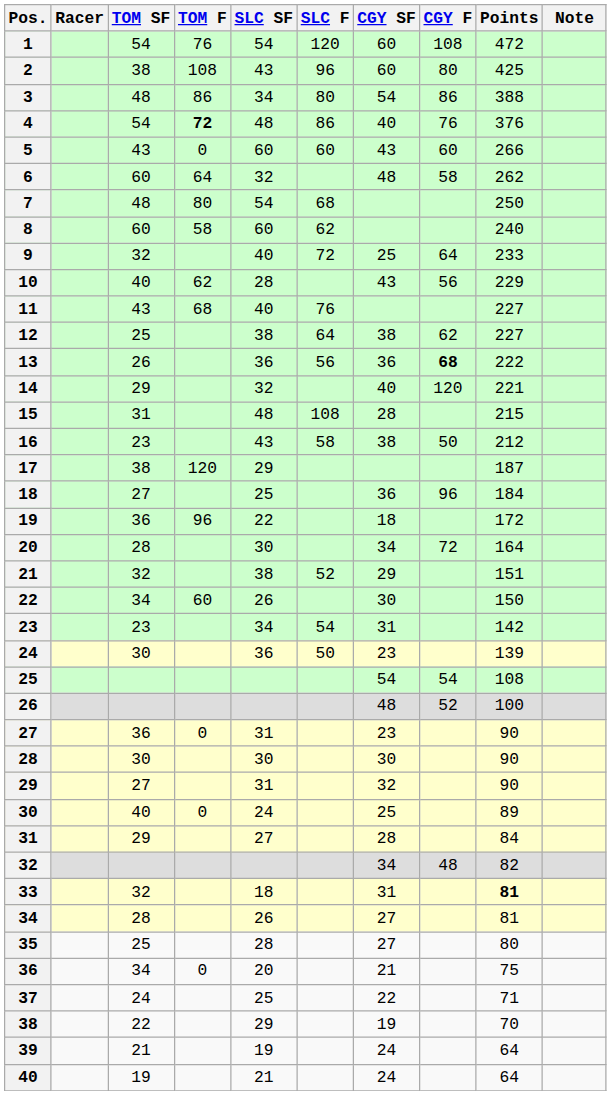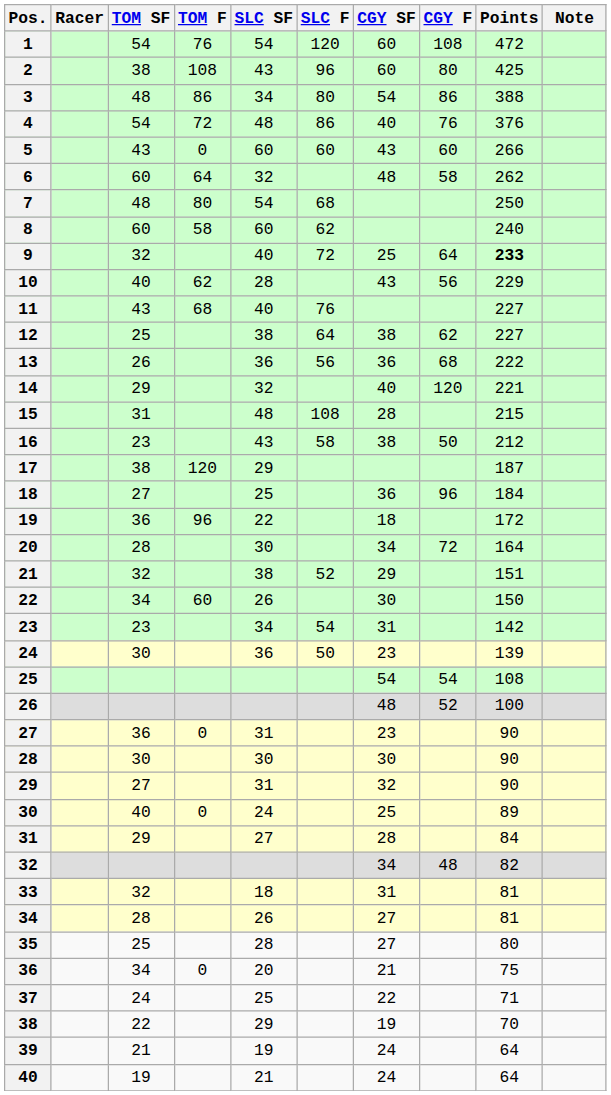(202, 124) bold -> (202, 124) normal
(509, 256) normal -> (509, 256) bold
(448, 362) bold -> (448, 362) normal
(509, 892) bold -> (509, 892) normal
